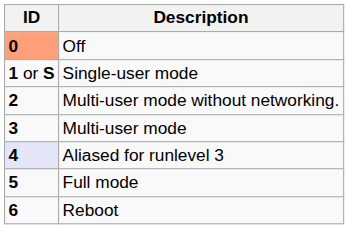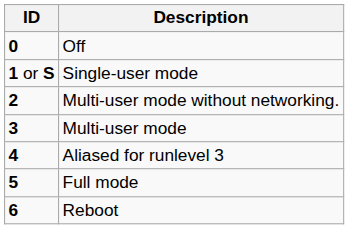(13, 45) lightsalmon background -> (13, 45) no background
(13, 155) lavender background -> (13, 155) no background
